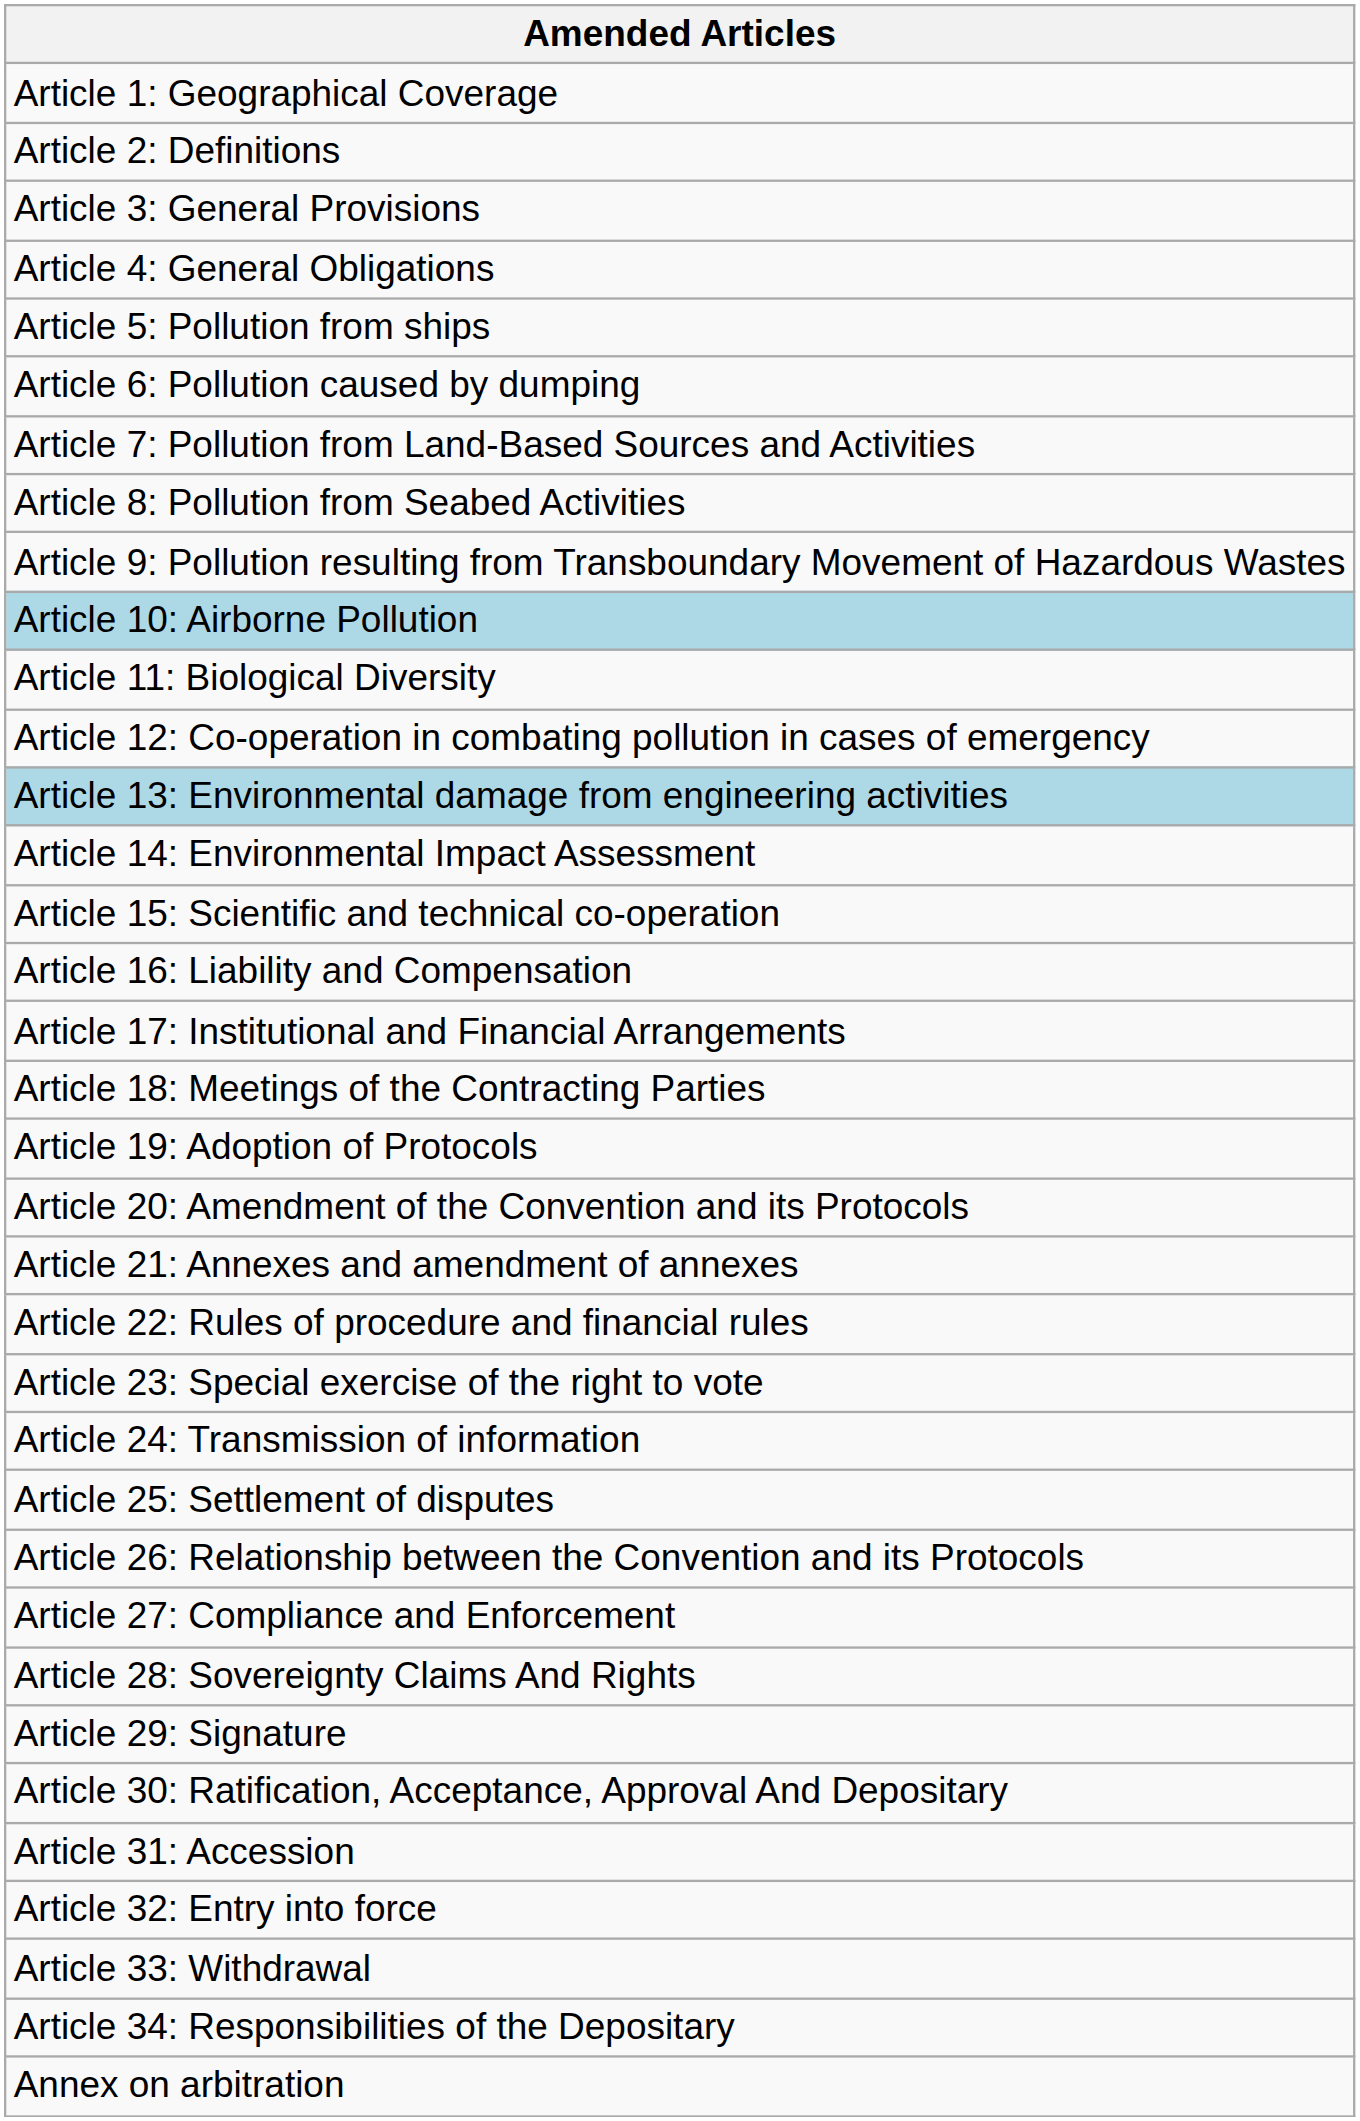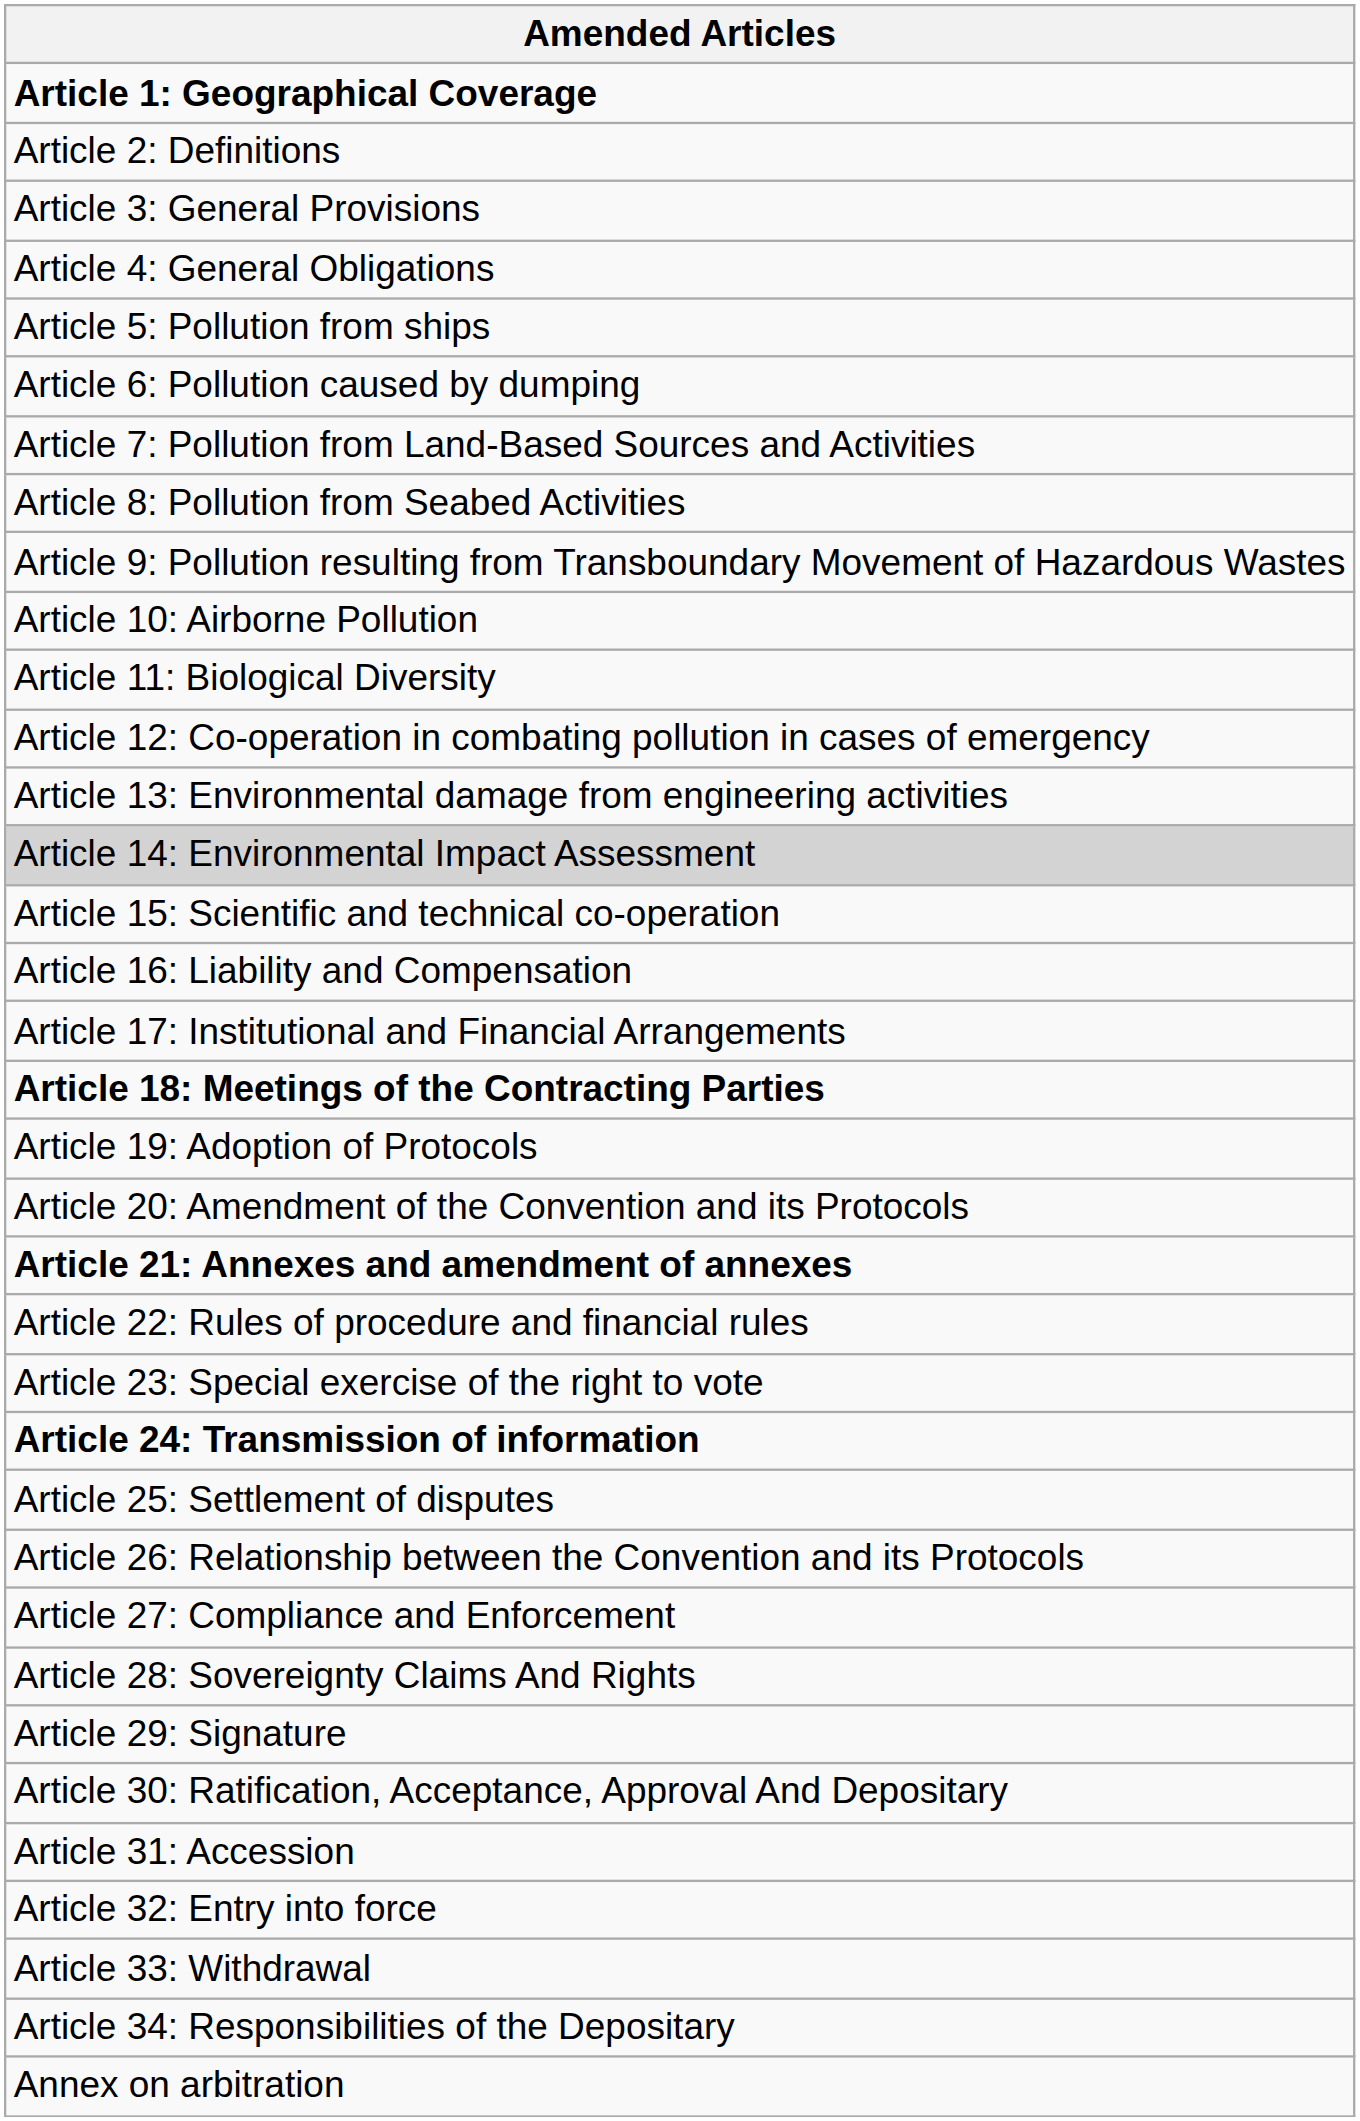(286, 92) normal -> (305, 92) bold
(246, 619) lightblue background -> (246, 619) no background
(511, 795) lightblue background -> (511, 795) no background
(384, 854) no background -> (384, 854) lightgrey background
(390, 1088) normal -> (419, 1088) bold
(406, 1264) normal -> (433, 1264) bold
(327, 1440) normal -> (357, 1440) bold
